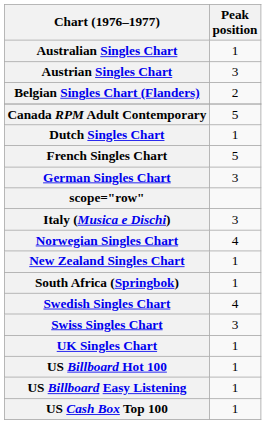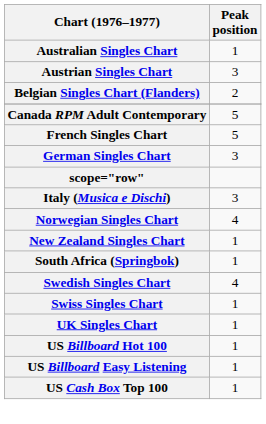- row: (107, 135)
(235, 324) 3 -> (235, 303) 1
